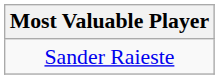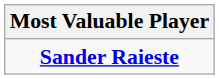(109, 56) normal -> (109, 56) bold
